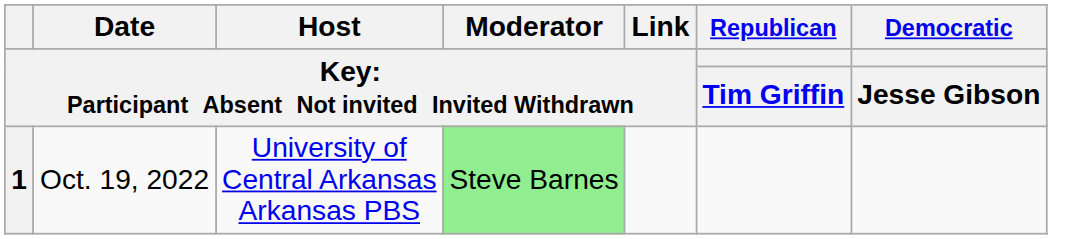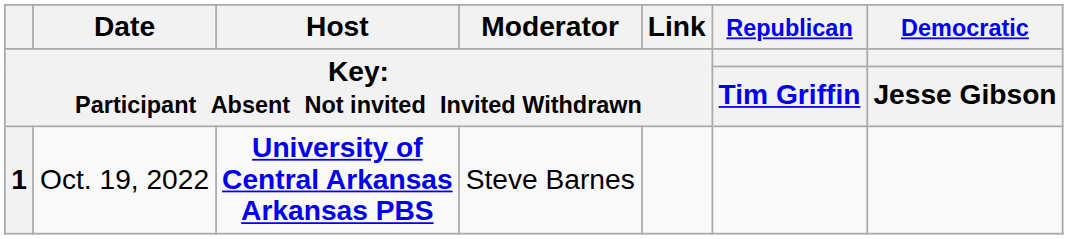(329, 179) normal -> (337, 179) bold
(534, 179) lightgreen background -> (550, 179) no background
